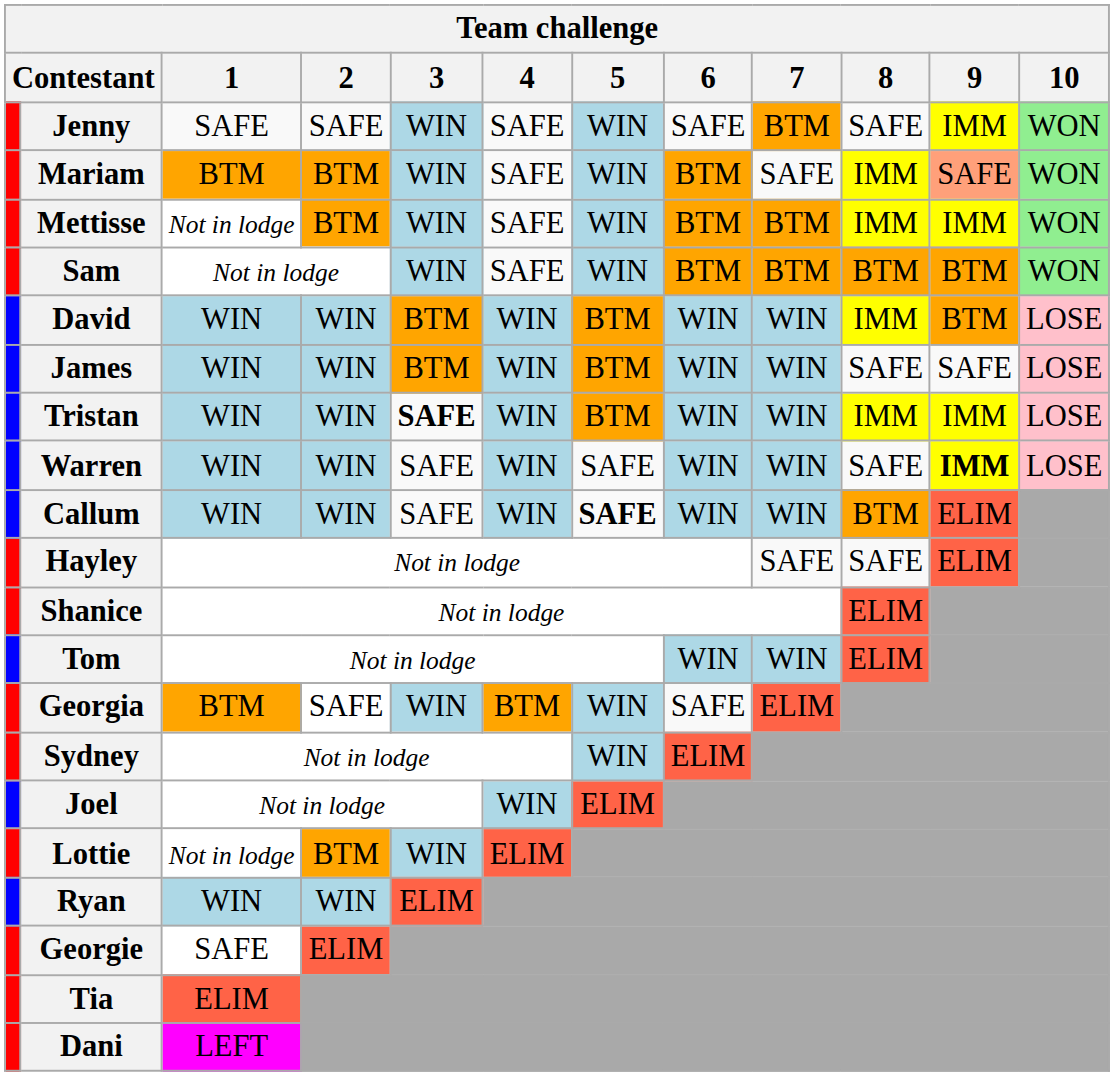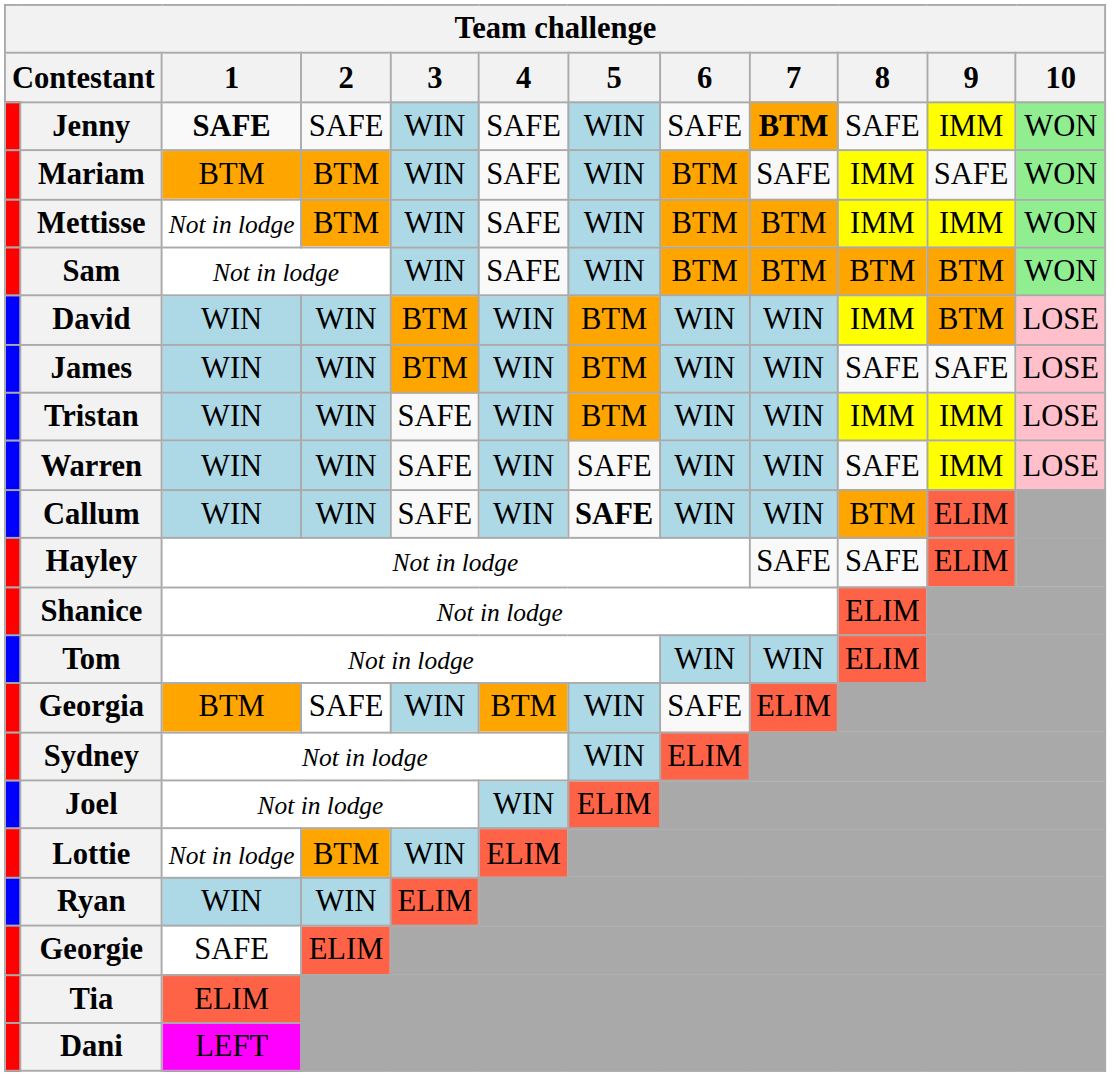(232, 125) normal -> (232, 125) bold
(797, 125) normal -> (794, 125) bold
(975, 174) lightsalmon background -> (971, 174) no background
(437, 416) bold -> (435, 416) normal
(975, 464) bold -> (971, 464) normal
